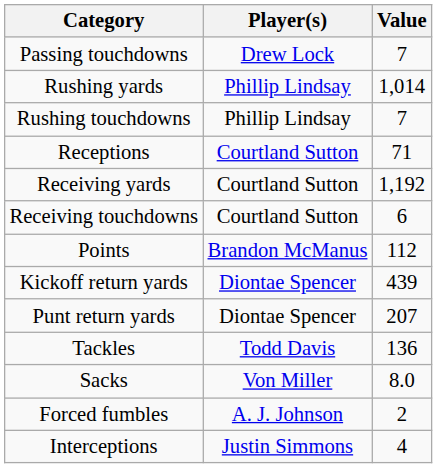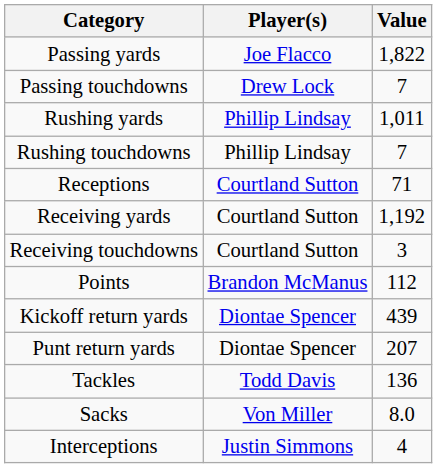+ row: (104, 53)
(402, 86) 1,014 -> (402, 119) 1,011
(402, 217) 6 -> (402, 250) 3
- row: (104, 413)
